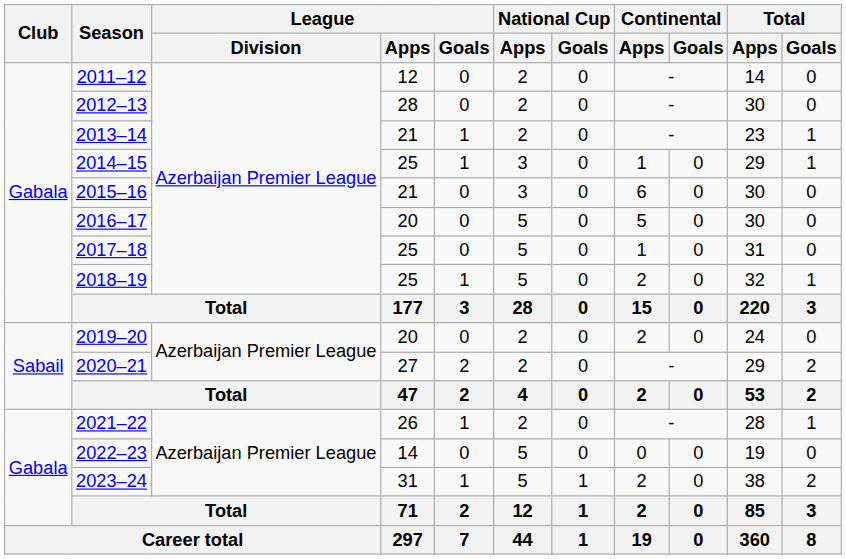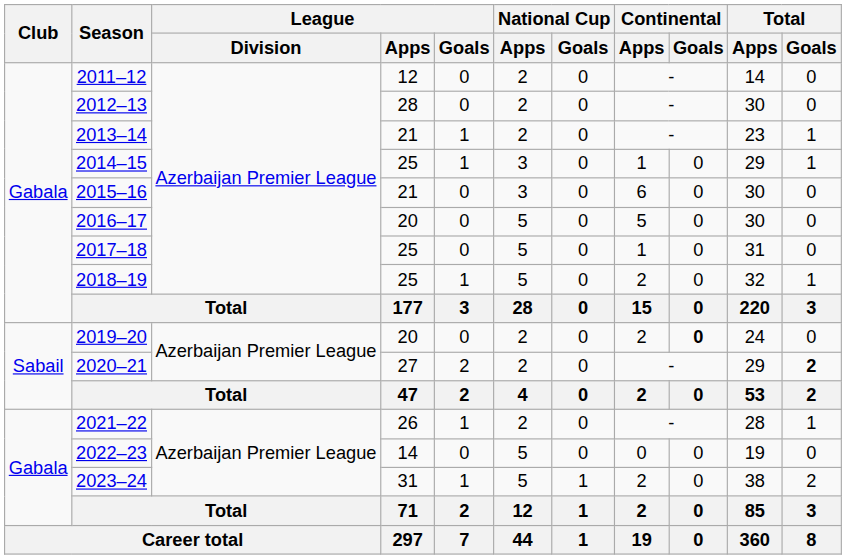(698, 337) normal -> (698, 337) bold
(811, 366) normal -> (811, 366) bold
